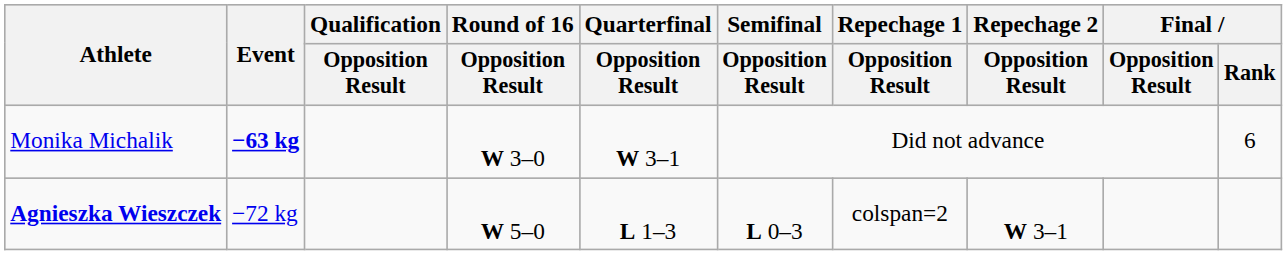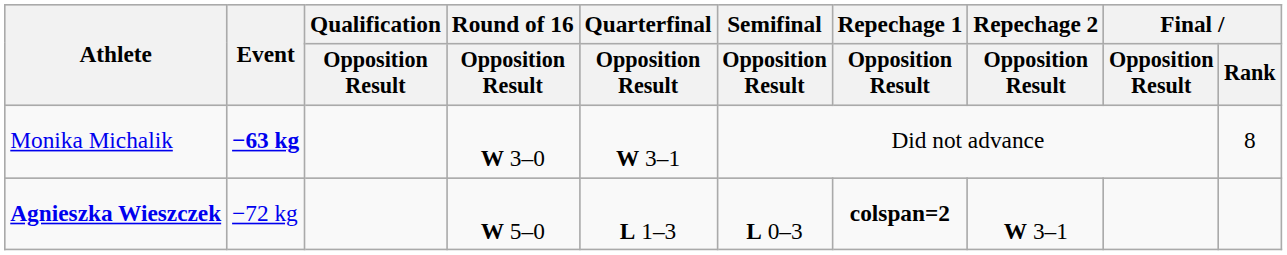(1250, 141) 6 -> (1250, 141) 8
(900, 213) normal -> (900, 213) bold
